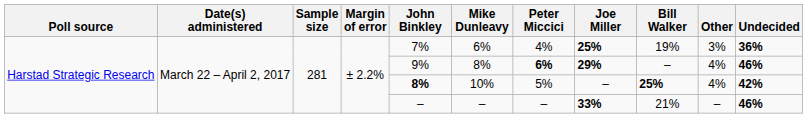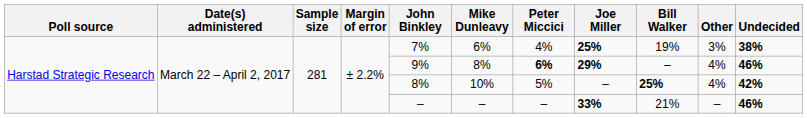(751, 46) 36% -> (751, 46) 38%
(420, 84) bold -> (420, 84) normal
